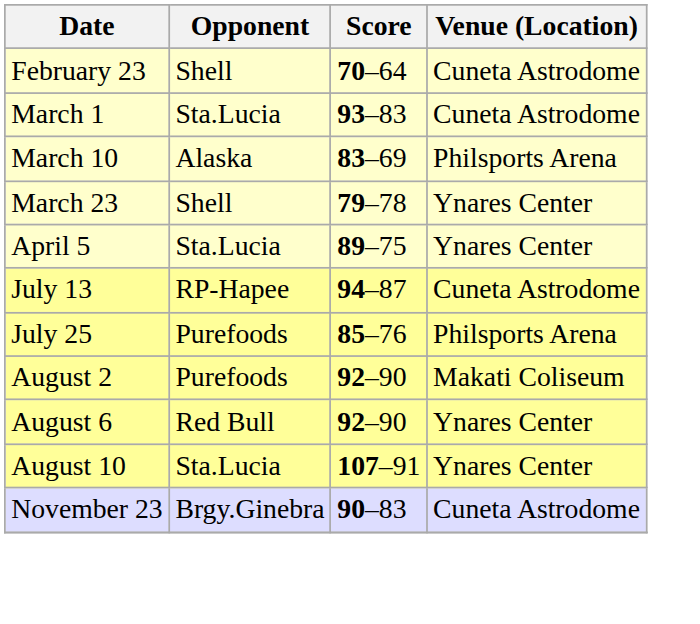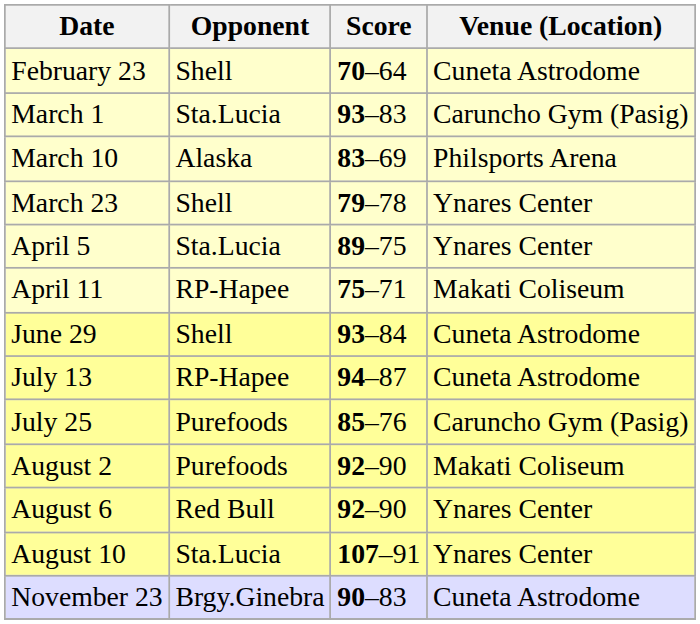(537, 114) Cuneta Astrodome -> (561, 114) Caruncho Gym (Pasig)
+ row: (57, 289)
+ row: (54, 333)
(525, 333) Philsports Arena -> (561, 421) Caruncho Gym (Pasig)
